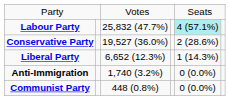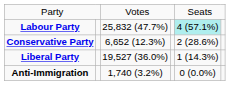(135, 42) 19,527 (36.0%) -> (135, 42) 6,652 (12.3%)
(135, 57) 6,652 (12.3%) -> (135, 57) 19,527 (36.0%)
- row: (50, 88)
